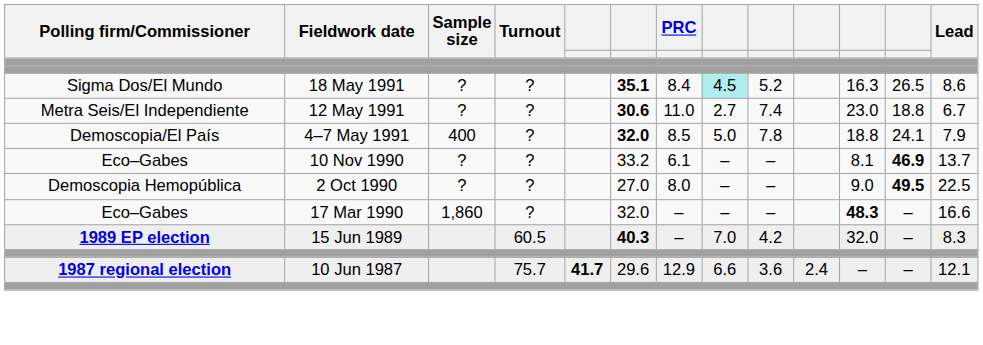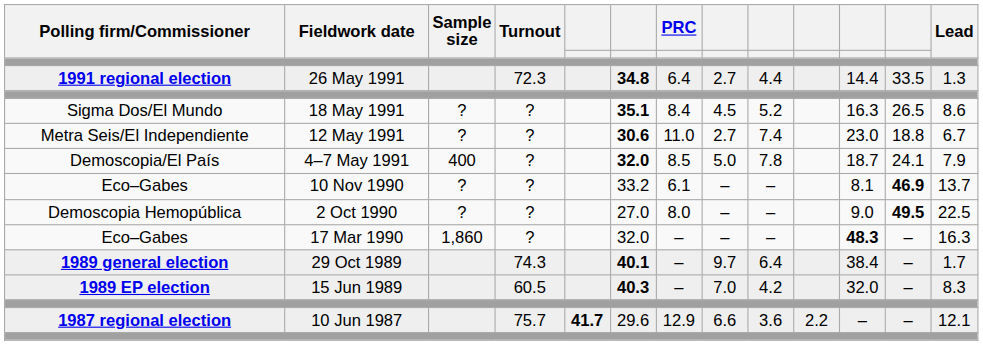+ row: (145, 78)
(725, 86) paleturquoise background -> (725, 111) no background
(862, 136) 18.8 -> (862, 161) 18.7
(954, 211) 16.6 -> (954, 236) 16.3
+ row: (145, 262)
(816, 269) 2.4 -> (816, 320) 2.2
